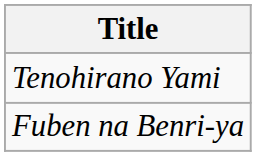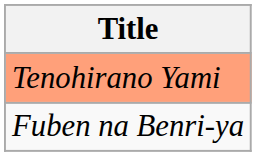(116, 77) no background -> (116, 77) lightsalmon background
